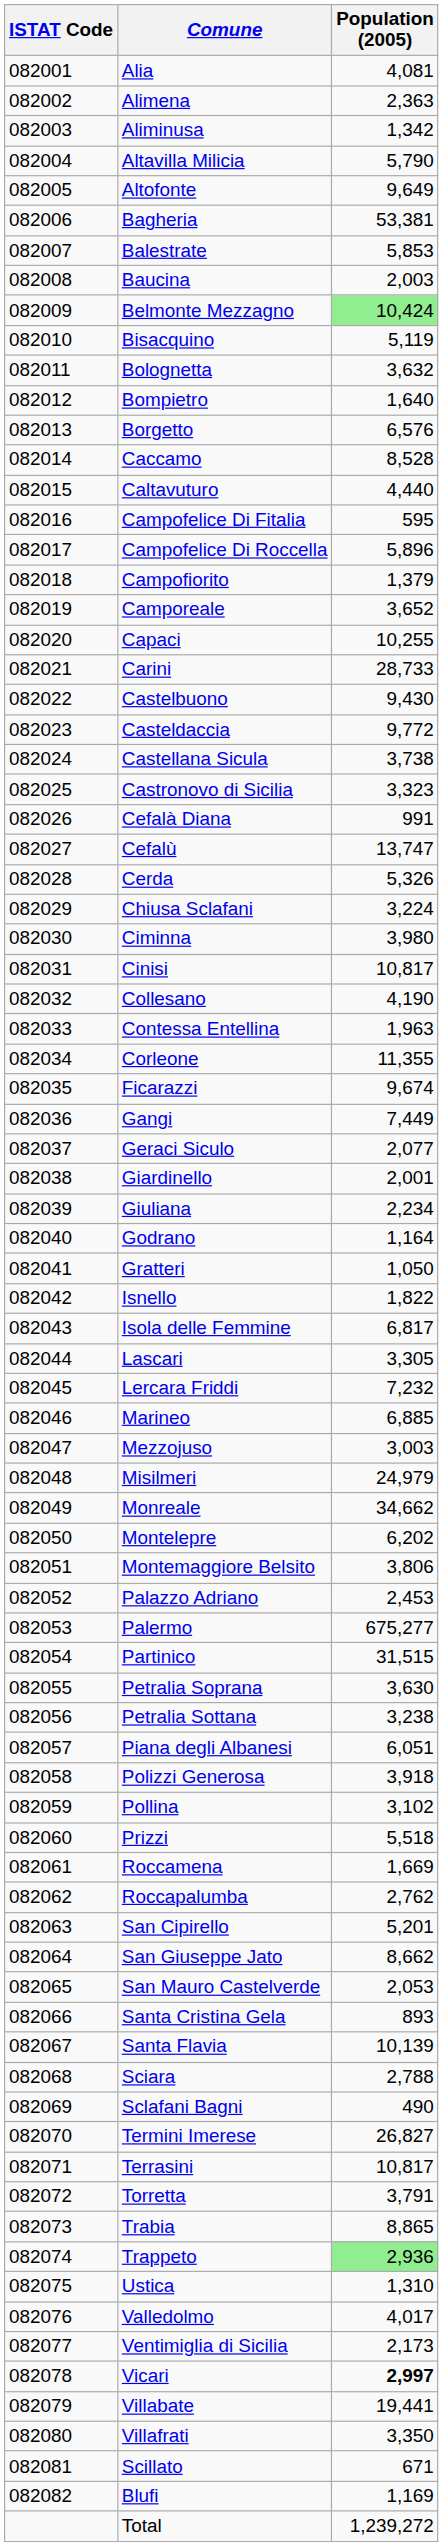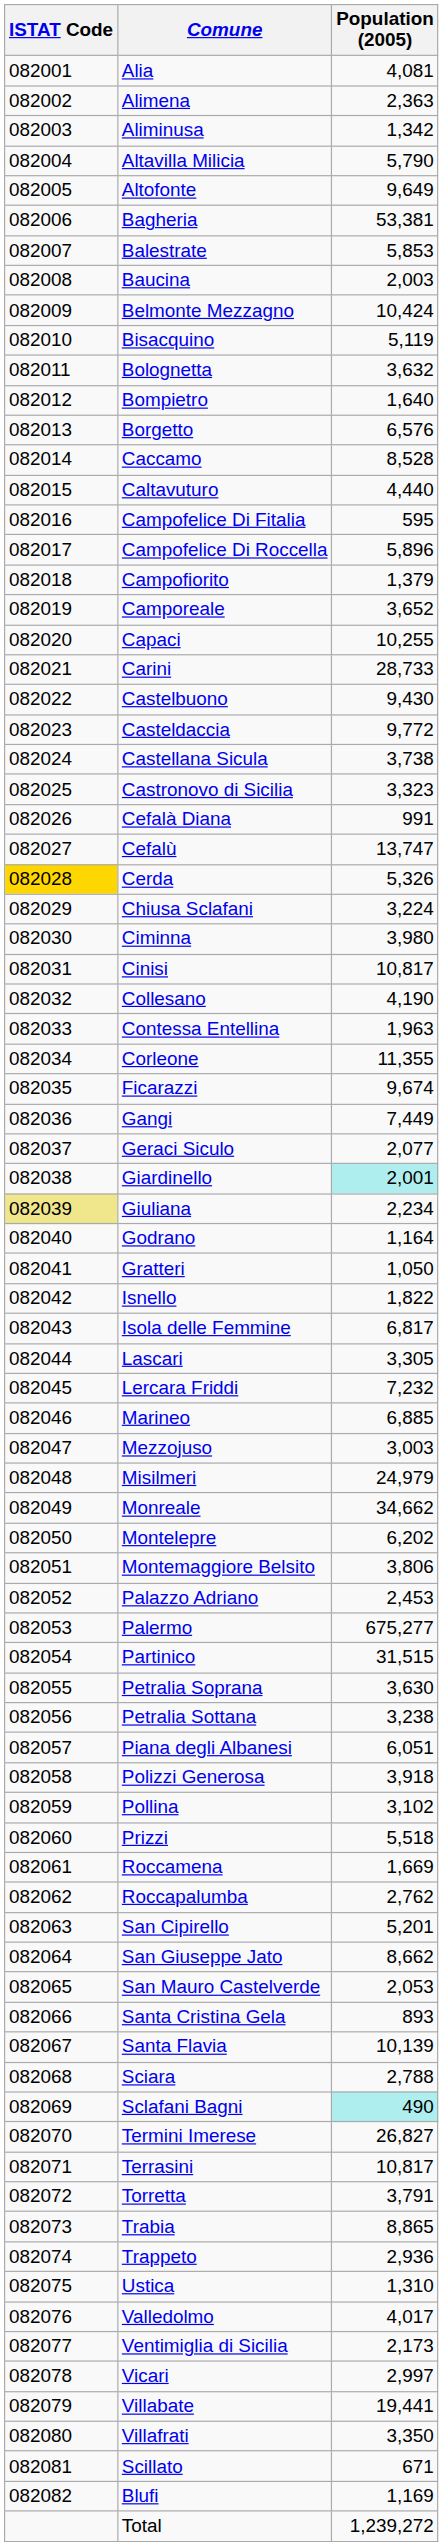(405, 310) lightgreen background -> (405, 310) no background
(40, 879) no background -> (40, 879) gold background
(410, 1178) no background -> (410, 1178) paleturquoise background
(40, 1208) no background -> (40, 1208) khaki background
(418, 2106) no background -> (418, 2106) paleturquoise background
(410, 2256) lightgreen background -> (410, 2256) no background
(410, 2376) bold -> (410, 2376) normal
